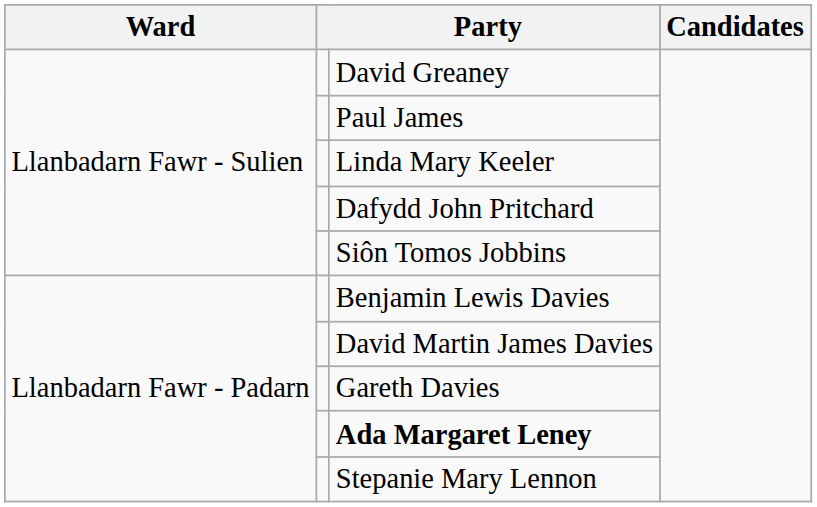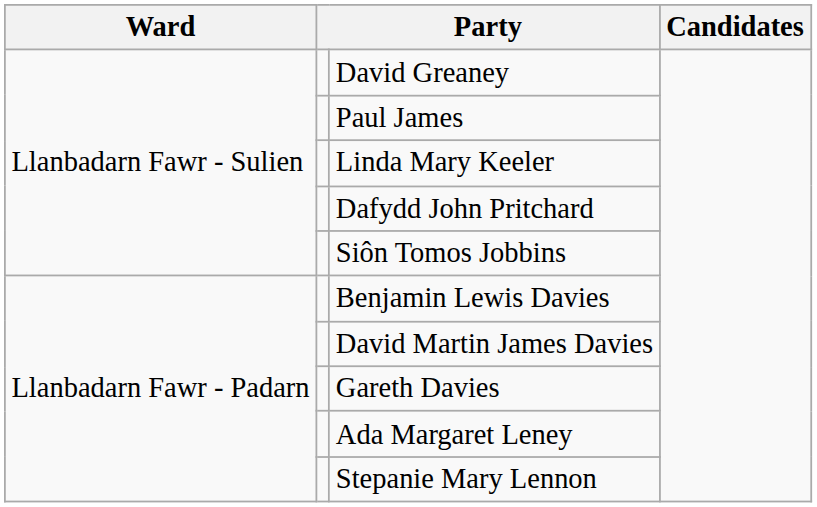(464, 433) bold -> (454, 433) normal
